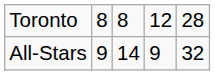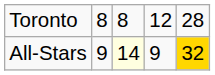(128, 53) no background -> (128, 53) lightyellow background
(193, 53) no background -> (193, 53) gold background
